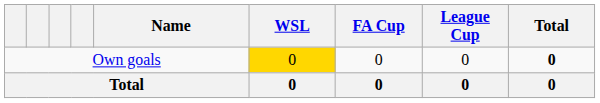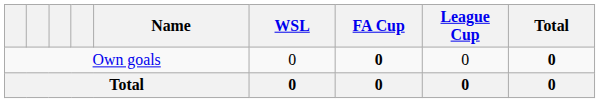(292, 60) gold background -> (292, 60) no background
(379, 60) normal -> (379, 60) bold
